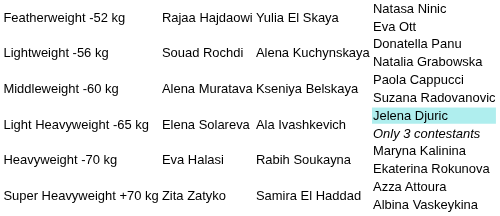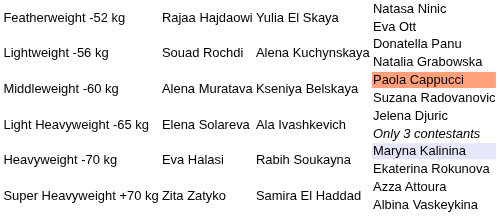(418, 80) no background -> (418, 80) lightsalmon background
(410, 115) paleturquoise background -> (410, 115) no background
(419, 151) no background -> (419, 151) lavender background
